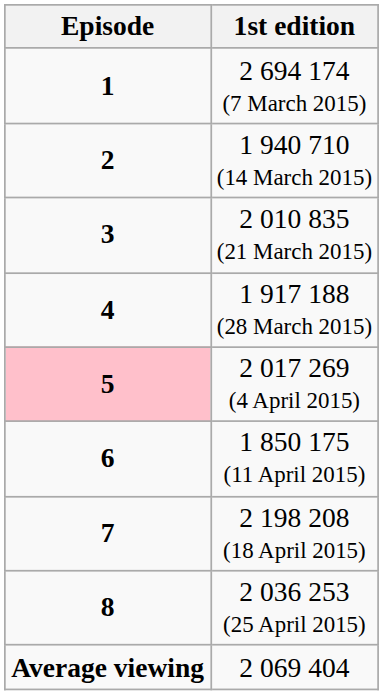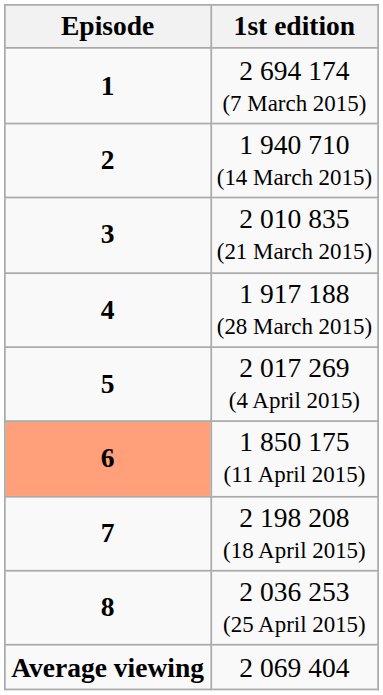(108, 383) pink background -> (108, 383) no background
(108, 458) no background -> (108, 458) lightsalmon background
